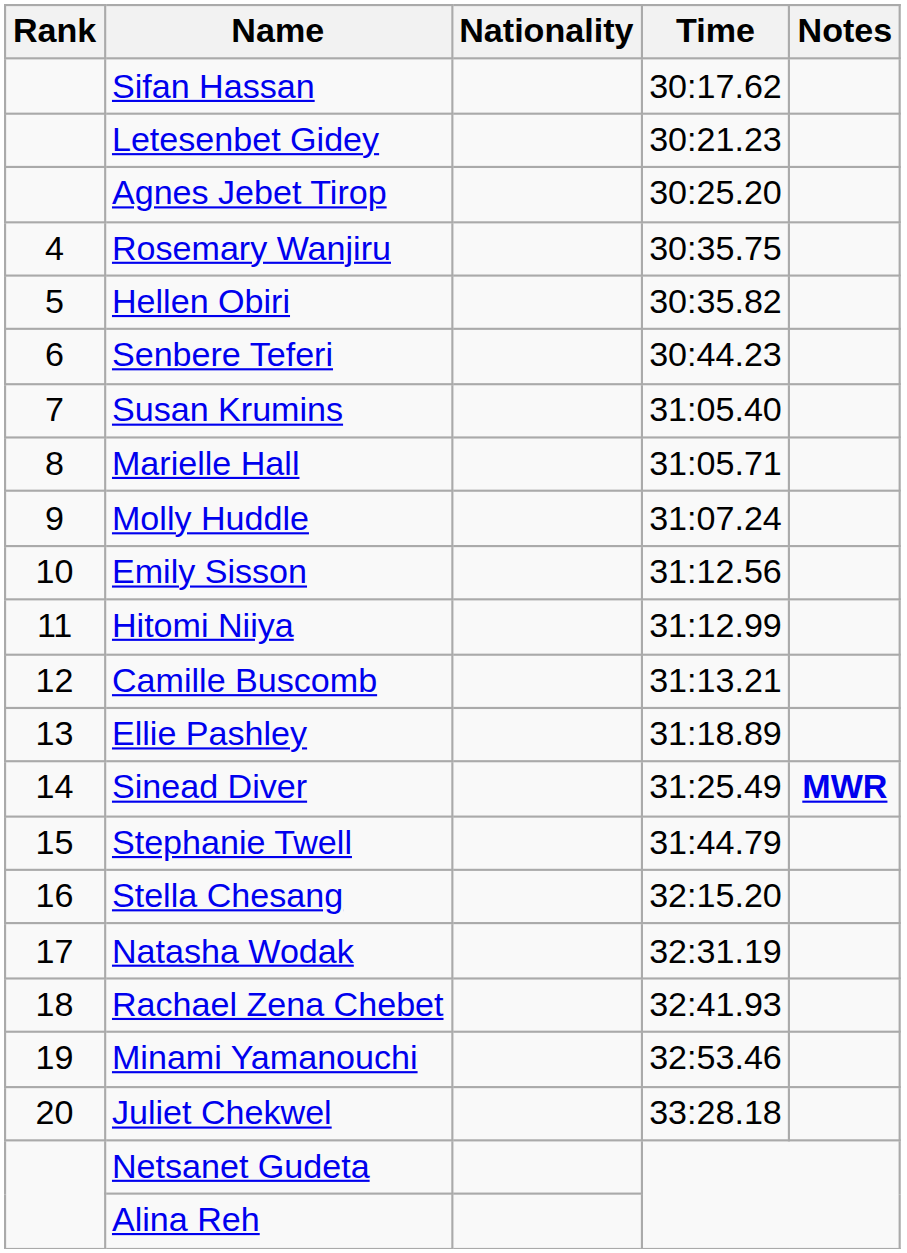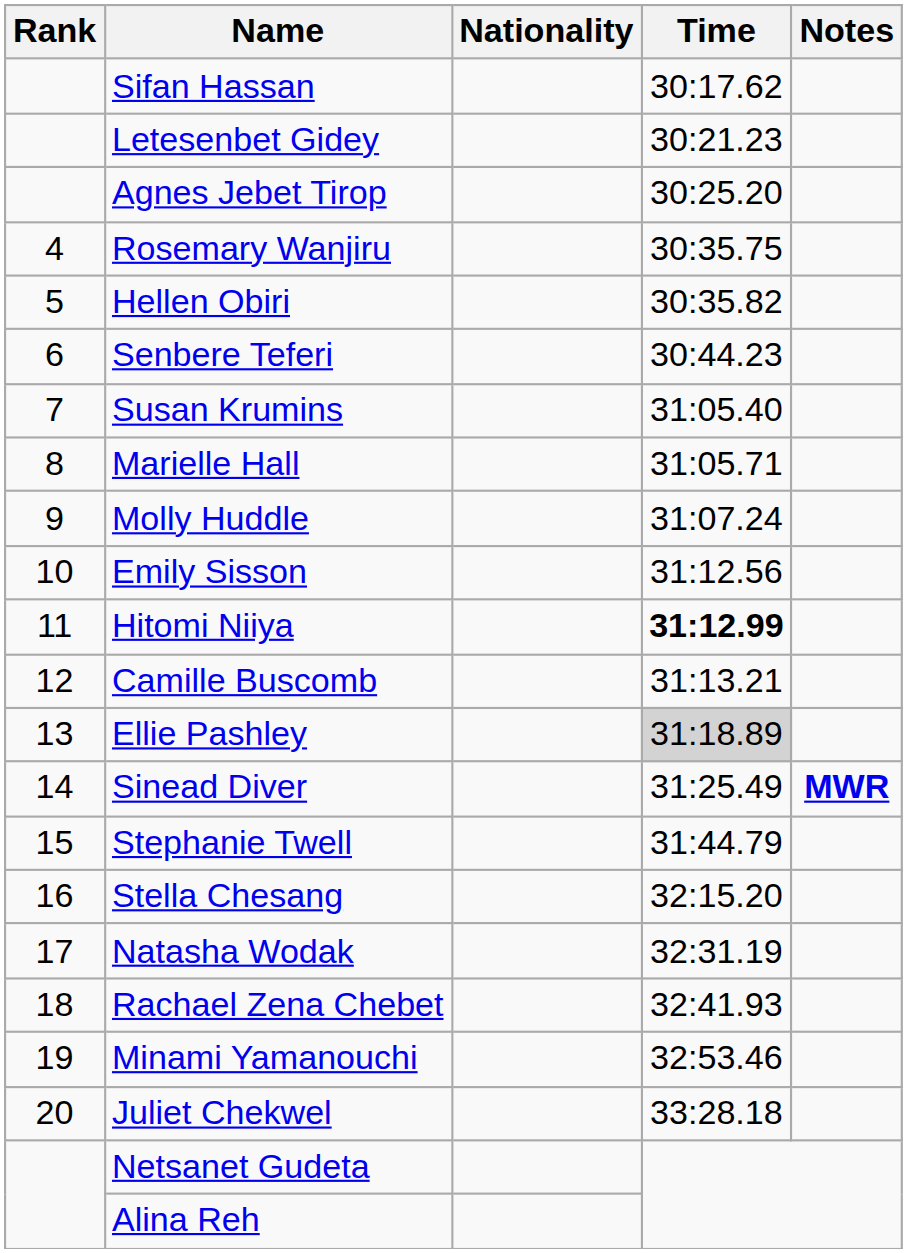(715, 626) normal -> (716, 626) bold
(715, 734) no background -> (716, 734) lightgrey background
